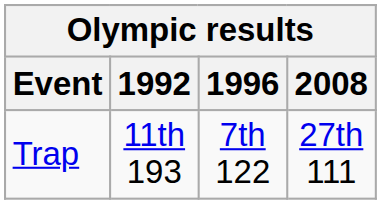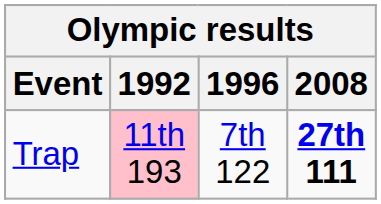(154, 153) no background -> (154, 153) pink background
(331, 153) normal -> (331, 153) bold
